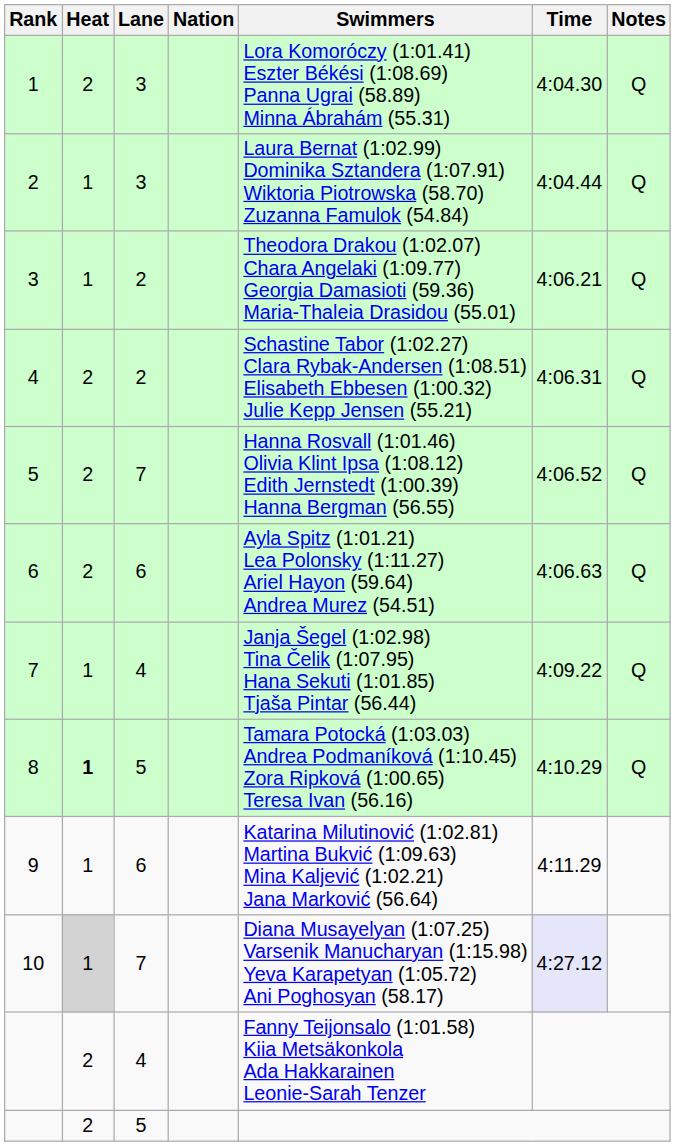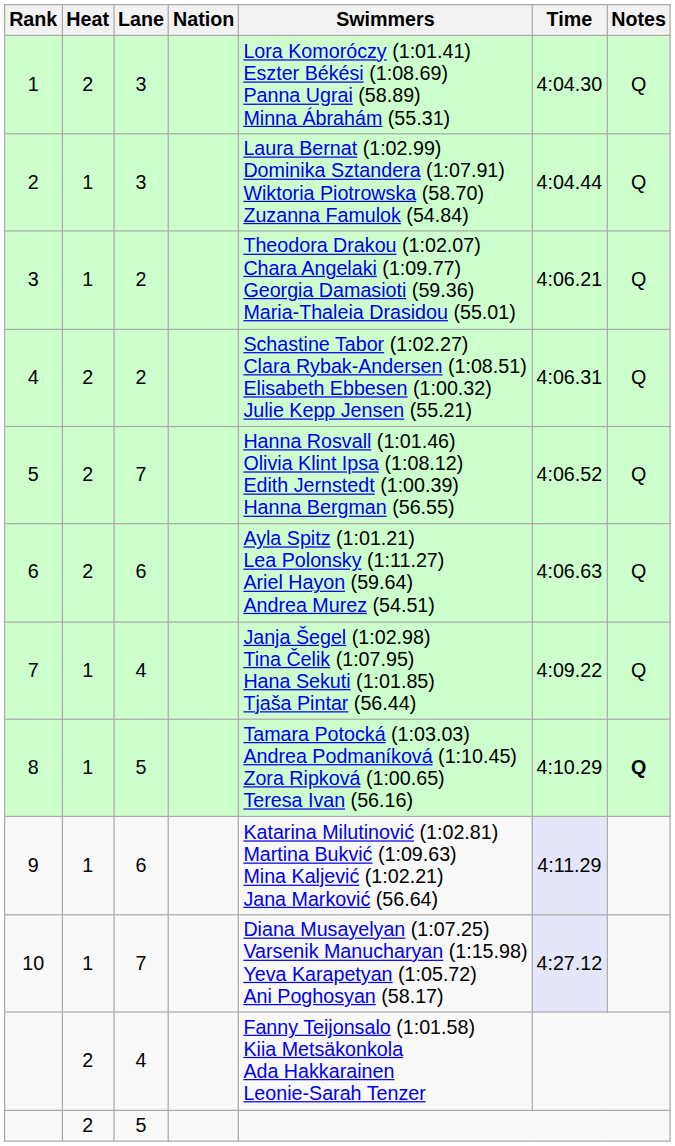(88, 767) bold -> (88, 767) normal
(639, 767) normal -> (639, 767) bold
(569, 865) no background -> (569, 865) lavender background
(88, 963) lightgrey background -> (88, 963) no background
